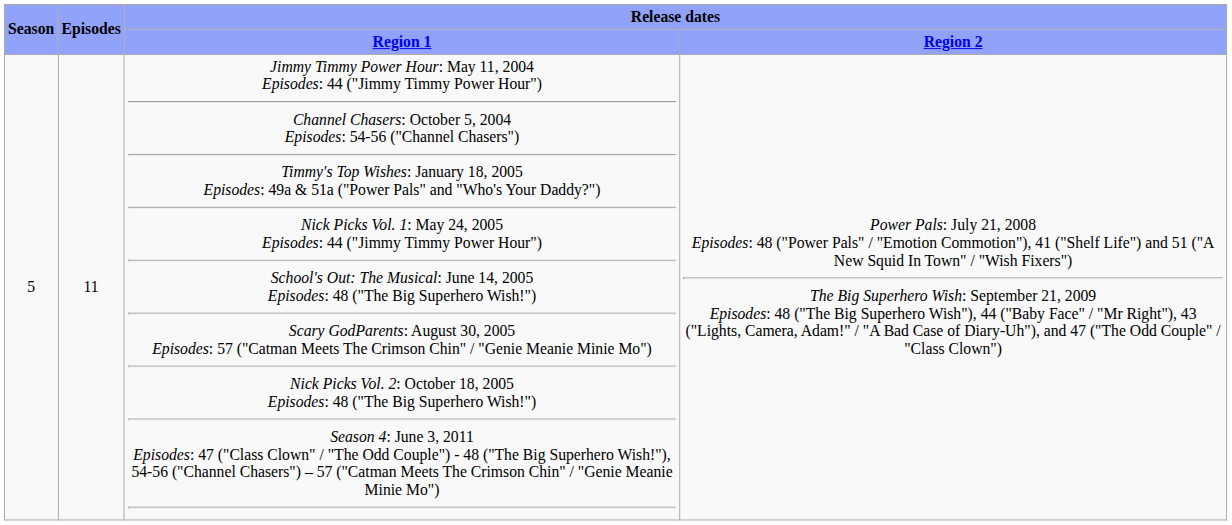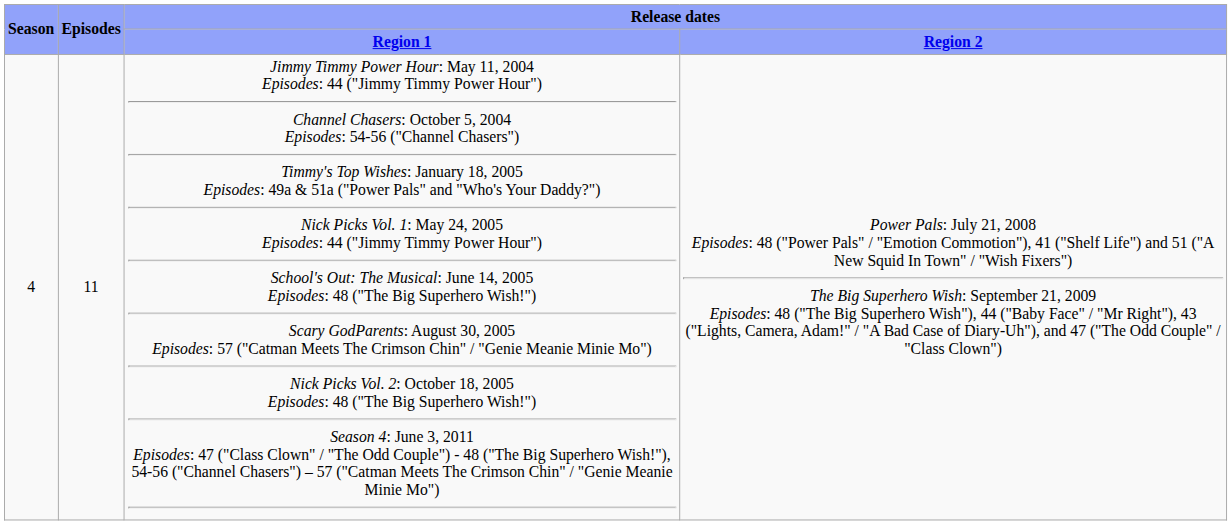(31, 287) 5 -> (31, 287) 4
